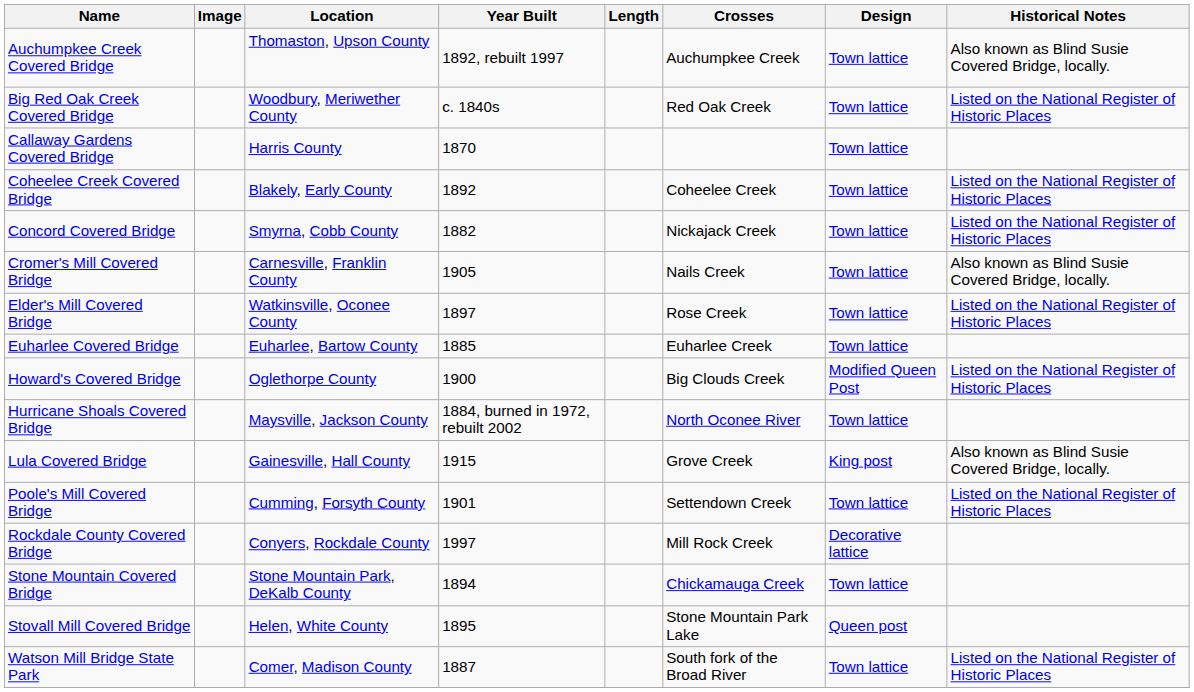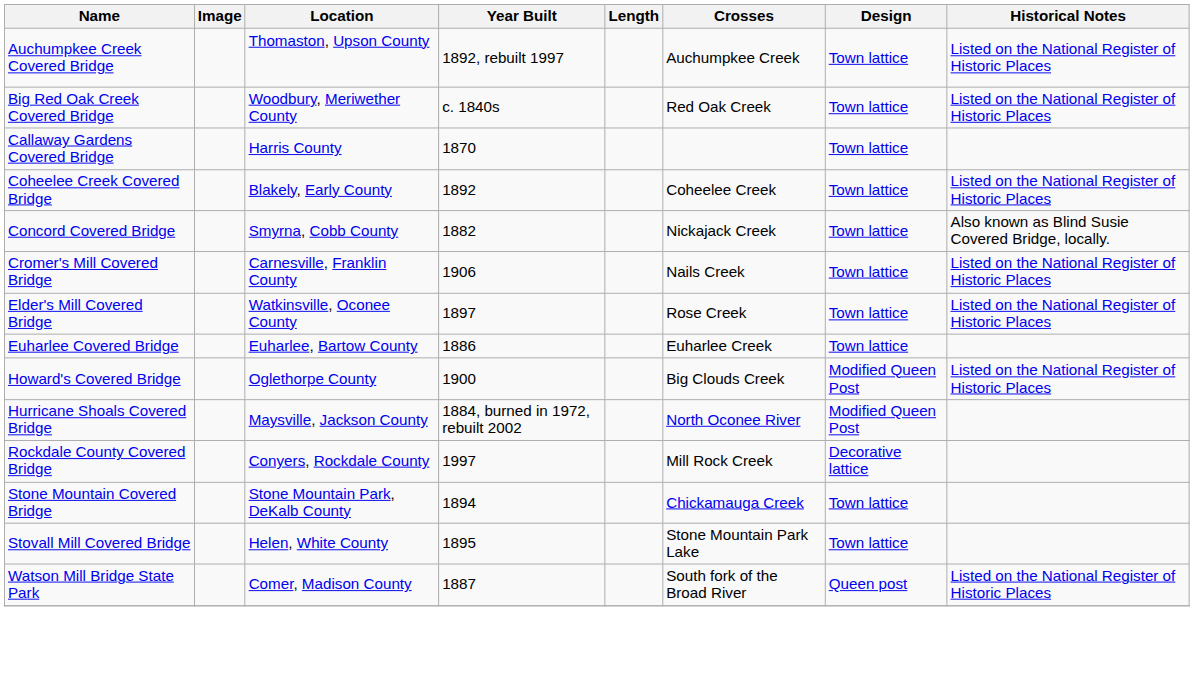(1040, 57) Also known as Blind Susie Covered Bridge, locally. -> (1063, 57) Listed on the National Register of Historic Places
(1063, 231) Listed on the National Register of Historic Places -> (1040, 231) Also known as Blind Susie Covered Bridge, locally.
(459, 272) 1905 -> (459, 272) 1906
(1040, 272) Also known as Blind Susie Covered Bridge, locally. -> (1063, 272) Listed on the National Register of Historic Places
(459, 346) 1885 -> (459, 346) 1886
(868, 420) Town lattice -> (882, 420) Modified Queen Post
- row: (77, 461)
- row: (77, 502)
(868, 626) Queen post -> (868, 543) Town lattice
(868, 667) Town lattice -> (868, 584) Queen post
